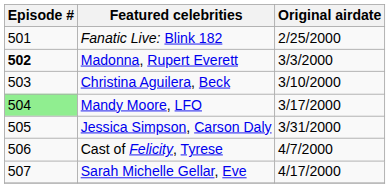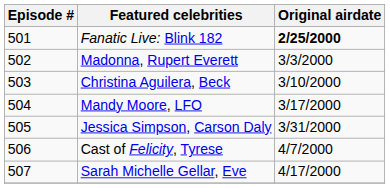(309, 37) normal -> (309, 37) bold
(19, 60) bold -> (19, 60) normal
(19, 104) lightgreen background -> (19, 104) no background
